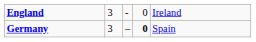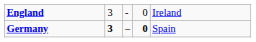(110, 28) normal -> (110, 28) bold
